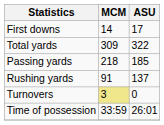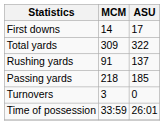rows swapped: (40, 78) <-> (39, 62)
(104, 95) khaki background -> (104, 95) no background
